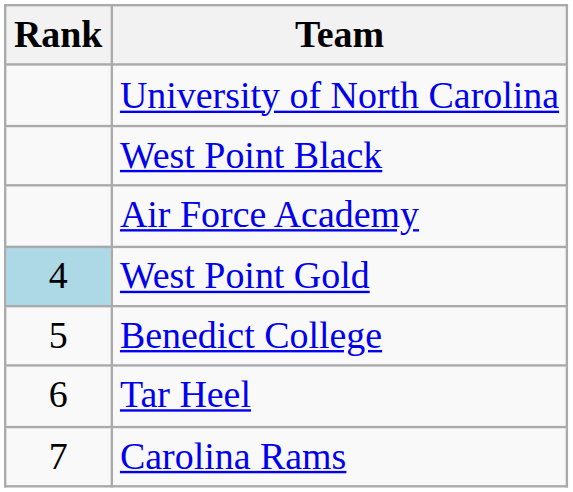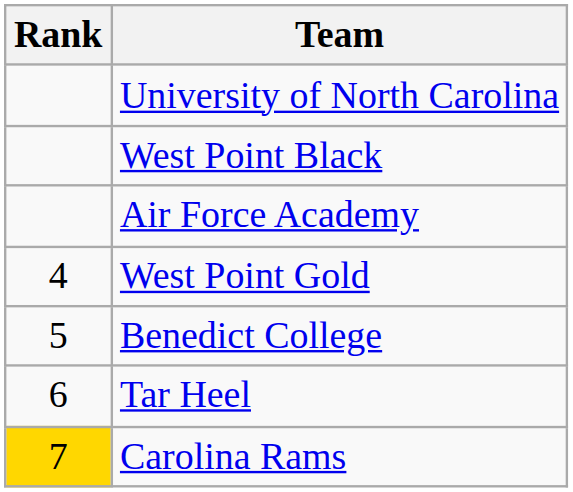(58, 275) lightblue background -> (58, 275) no background
(58, 455) no background -> (58, 455) gold background
